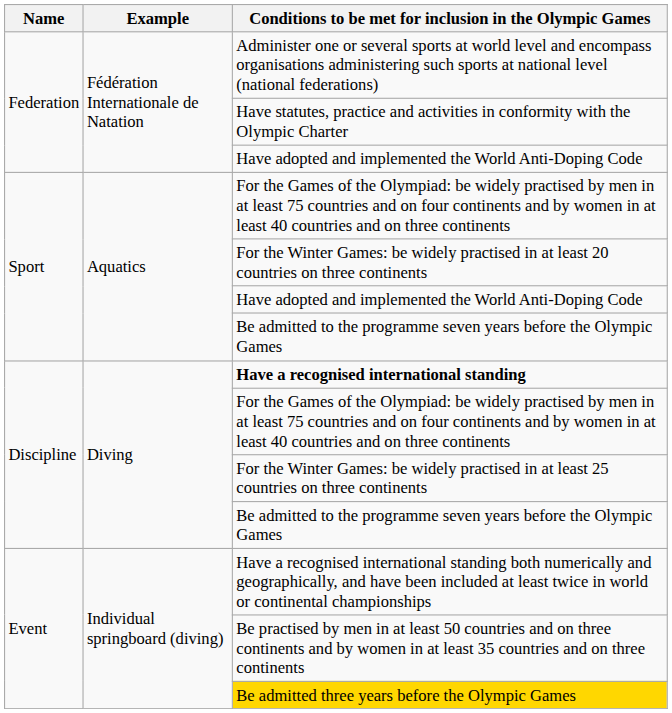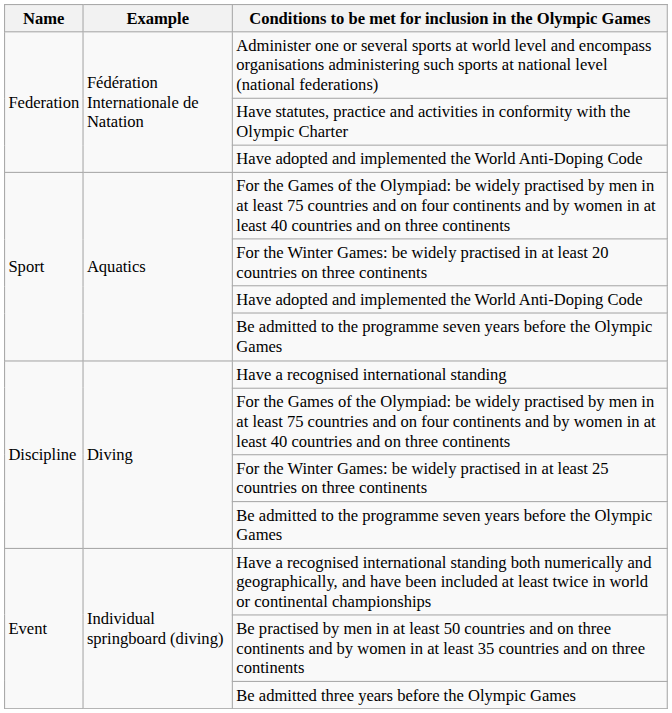(381, 374) bold -> (371, 374) normal
(406, 695) gold background -> (406, 695) no background
